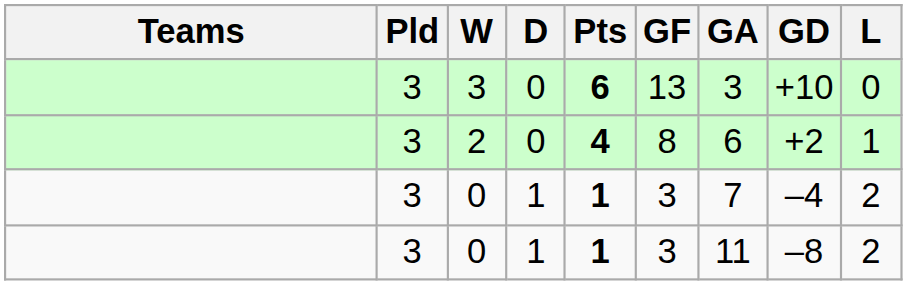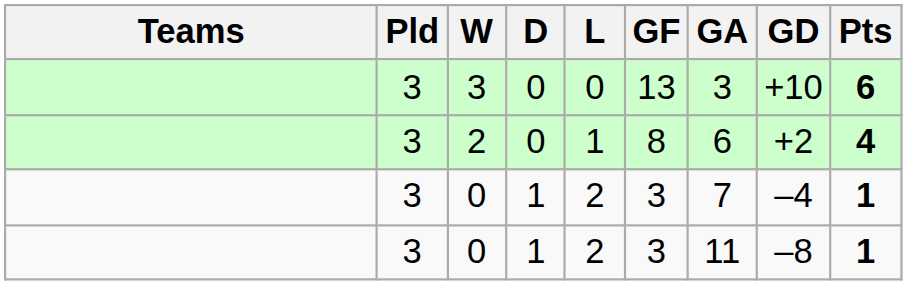columns swapped: (871, 31) <-> (600, 31)
